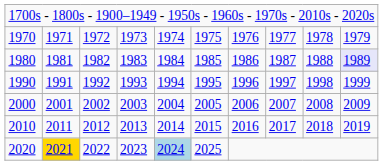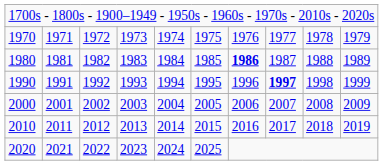(245, 60) normal -> (245, 60) bold
(357, 60) lavender background -> (357, 60) no background
(282, 82) normal -> (282, 82) bold
(59, 149) gold background -> (59, 149) no background
(171, 149) lightblue background -> (171, 149) no background
